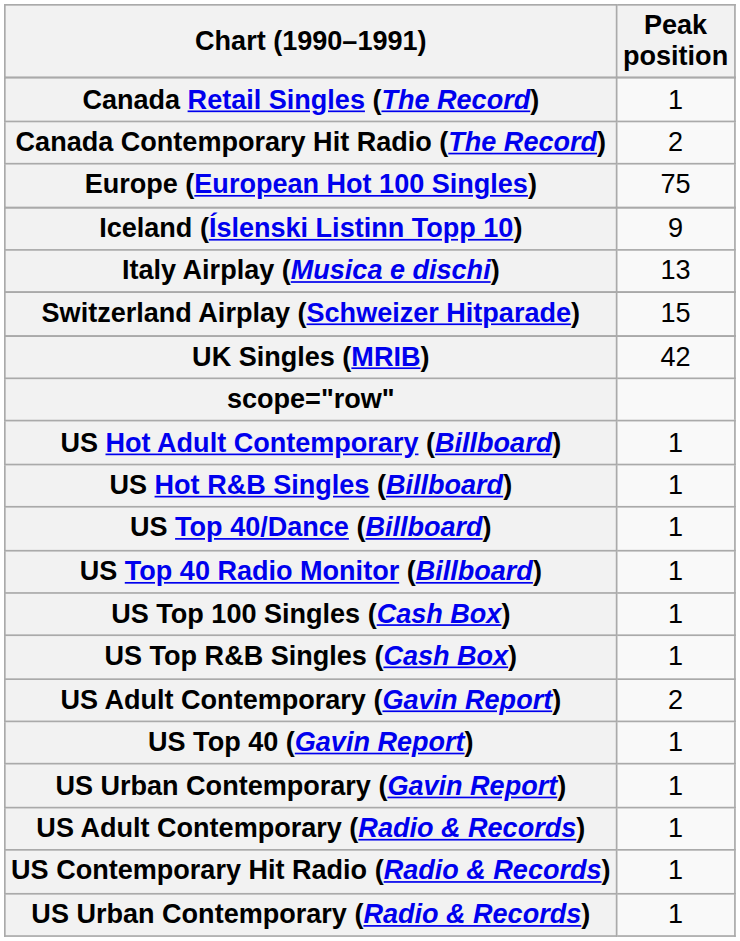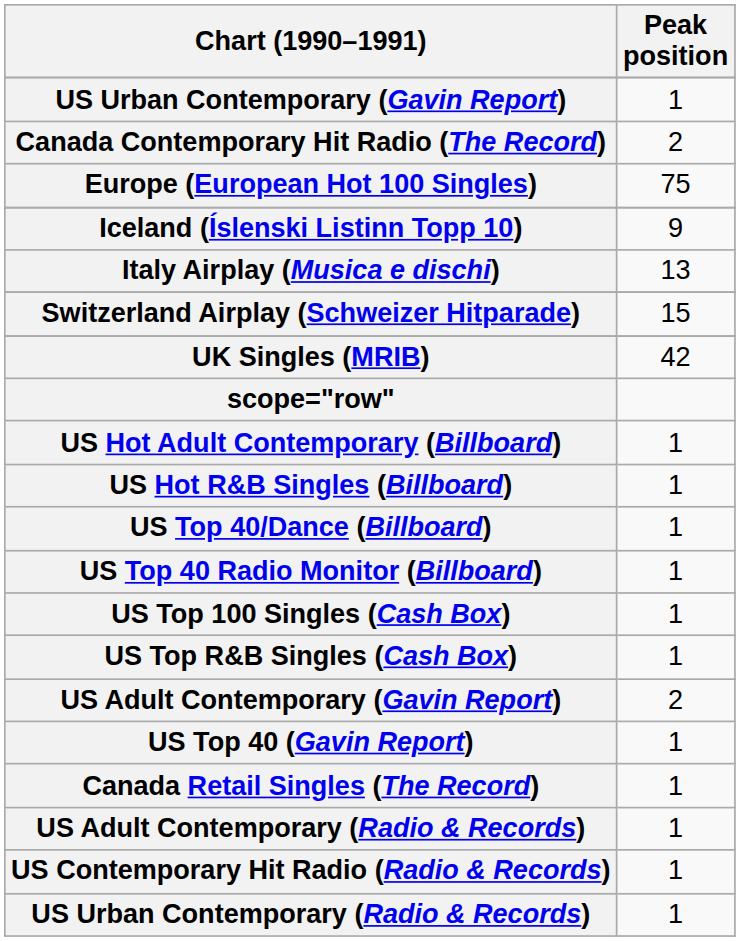rows swapped: (311, 99) <-> (311, 785)
